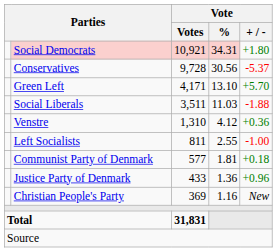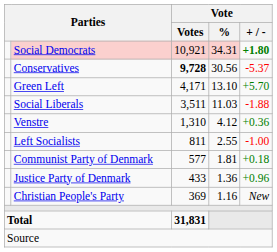(256, 50) normal -> (256, 50) bold
(193, 68) normal -> (193, 68) bold
